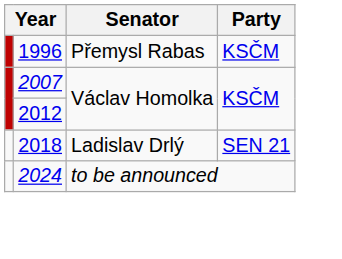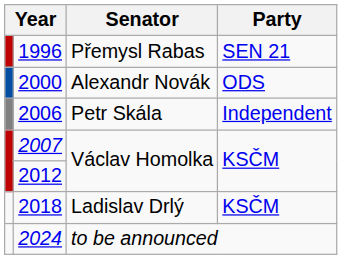(251, 51) KSČM -> (256, 51) SEN 21
+ row: (40, 82)
+ row: (40, 113)
(256, 144) SEN 21 -> (251, 207) KSČM
